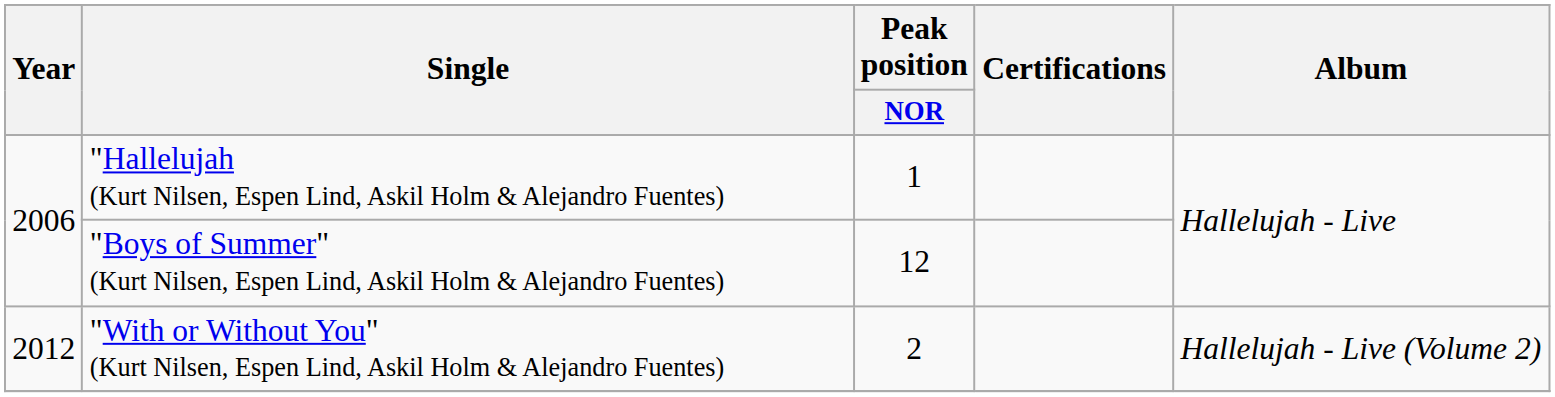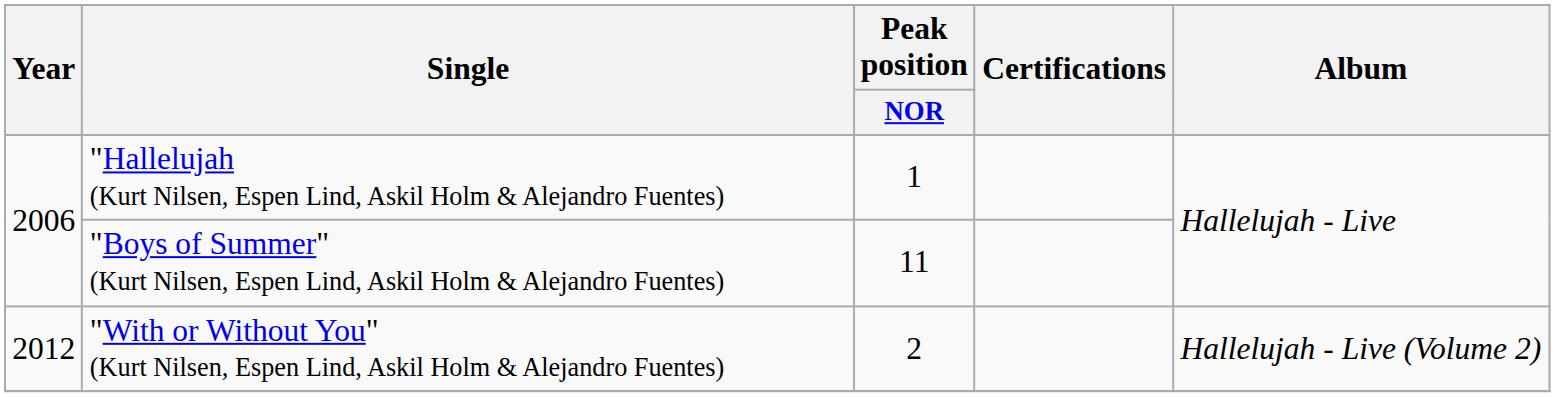(914, 262) 12 -> (914, 262) 11
